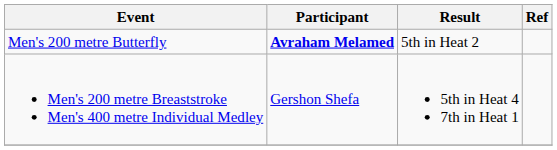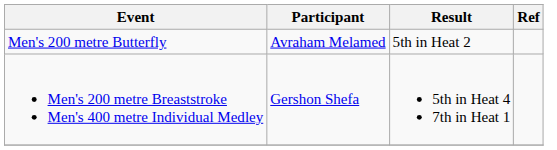(332, 41) bold -> (328, 41) normal
